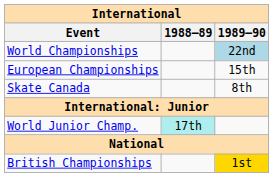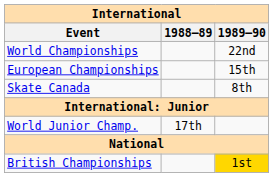(242, 51) lightblue background -> (242, 51) no background
(188, 126) paleturquoise background -> (188, 126) no background
